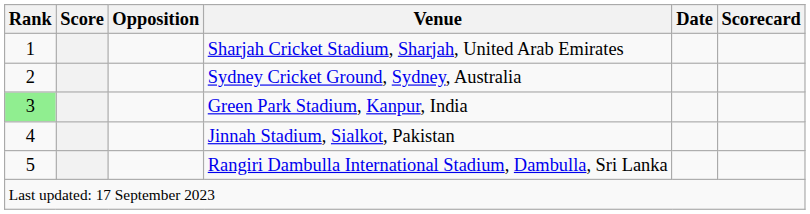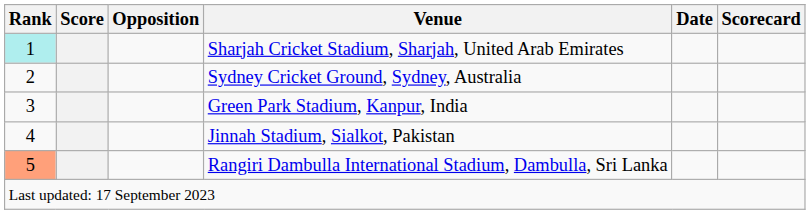(30, 48) no background -> (30, 48) paleturquoise background
(30, 106) lightgreen background -> (30, 106) no background
(30, 164) no background -> (30, 164) lightsalmon background
